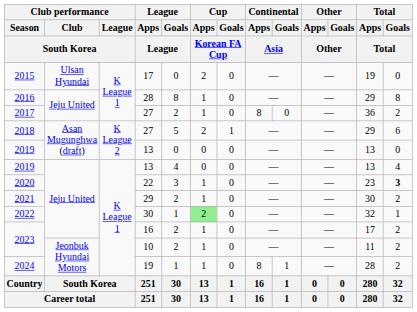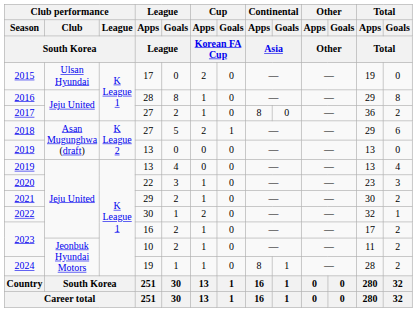(398, 182) bold -> (398, 182) normal
(204, 214) lightgreen background -> (204, 214) no background
